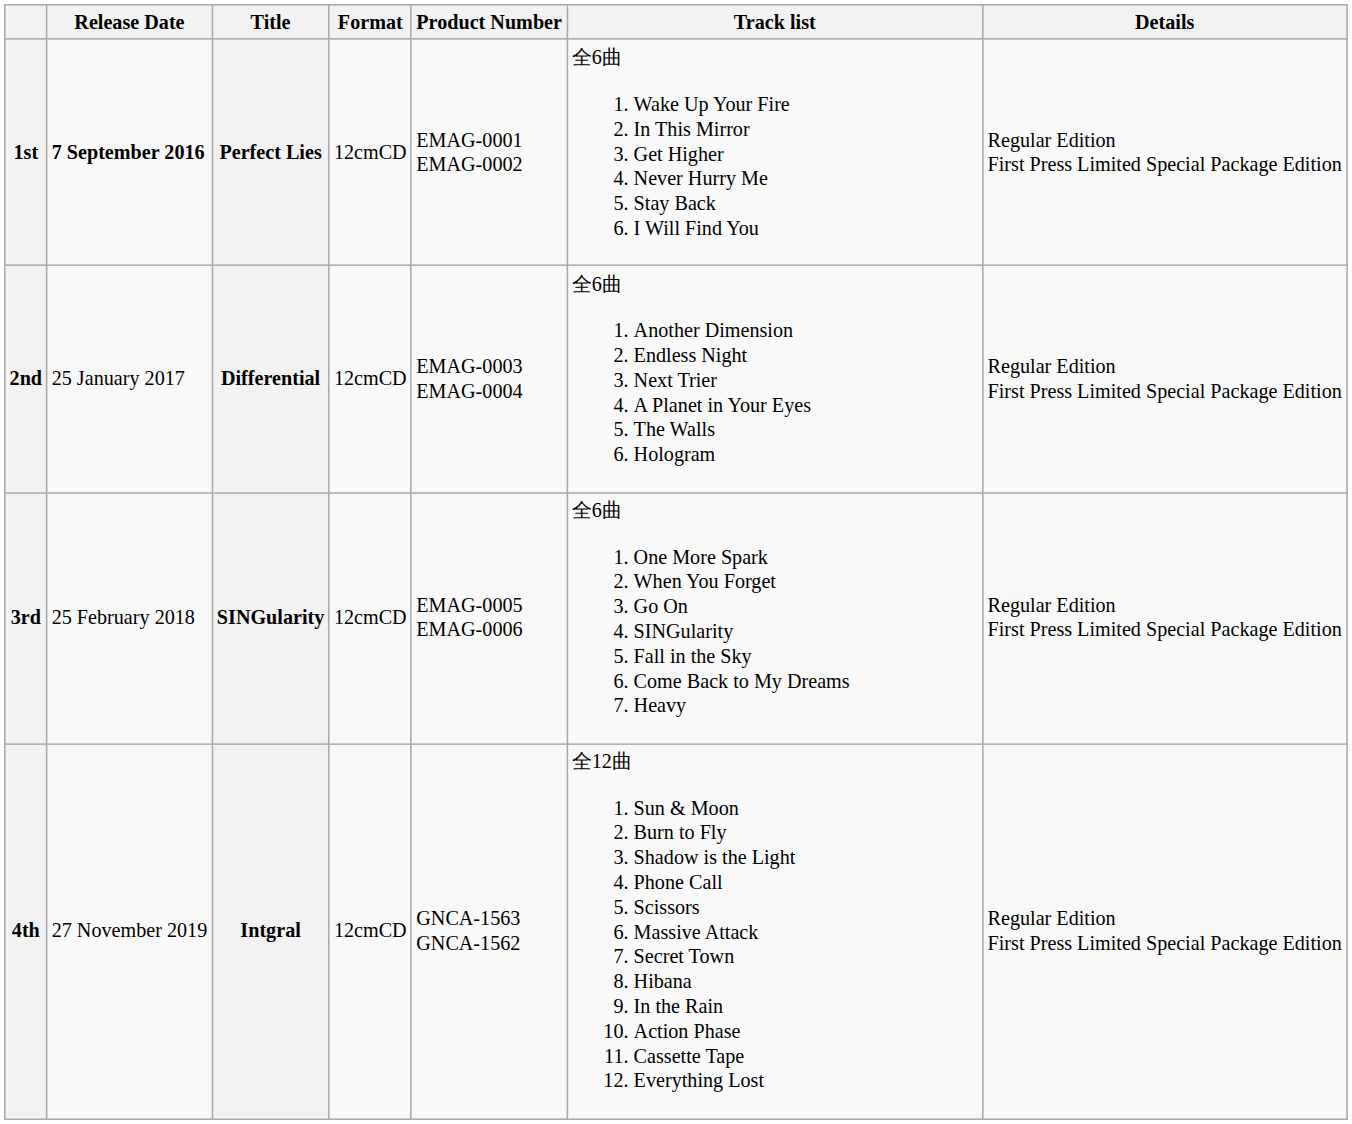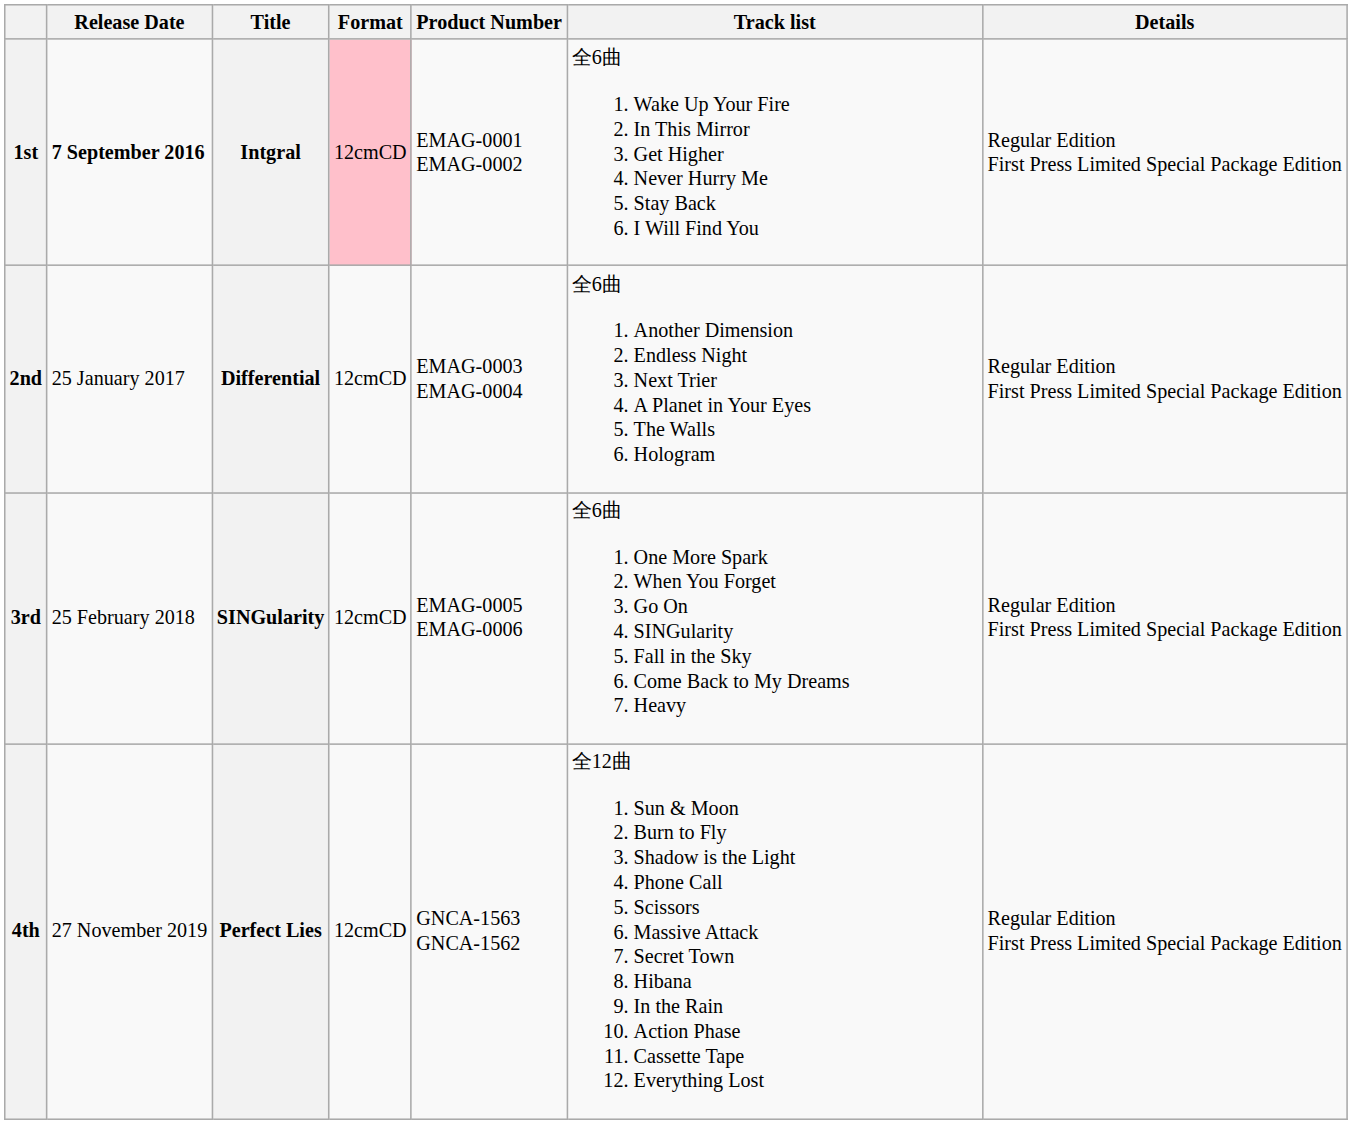(271, 152) Perfect Lies -> (271, 152) Intgral
(370, 152) no background -> (370, 152) pink background
(271, 931) Intgral -> (271, 931) Perfect Lies
